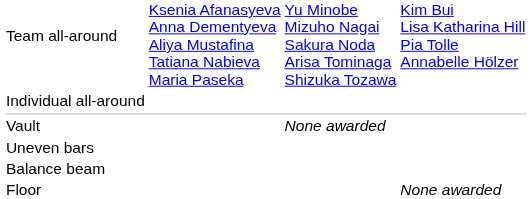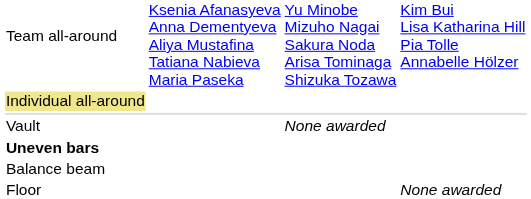(75, 101) no background -> (75, 101) khaki background
(50, 147) normal -> (52, 147) bold
